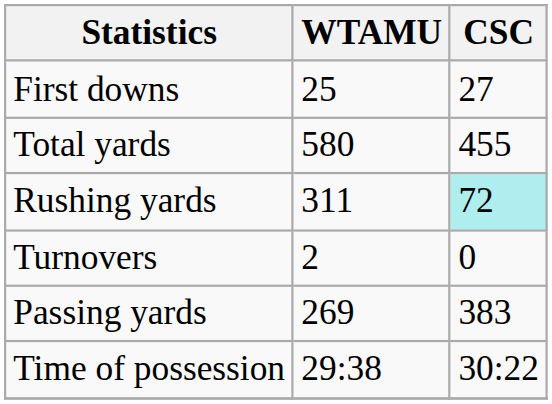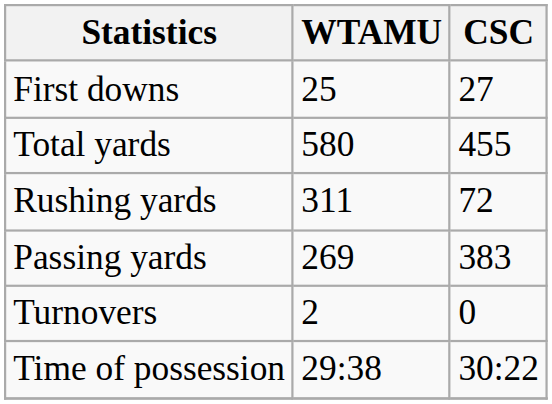(476, 200) paleturquoise background -> (476, 200) no background
rows swapped: (110, 312) <-> (85, 256)
